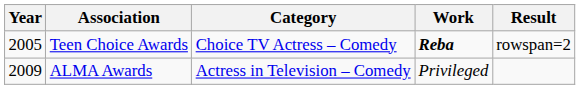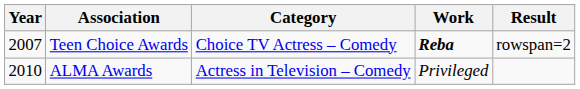(25, 44) 2005 -> (25, 44) 2007
(25, 71) 2009 -> (25, 71) 2010
